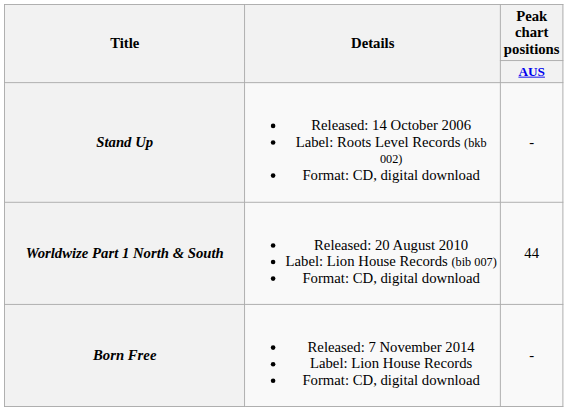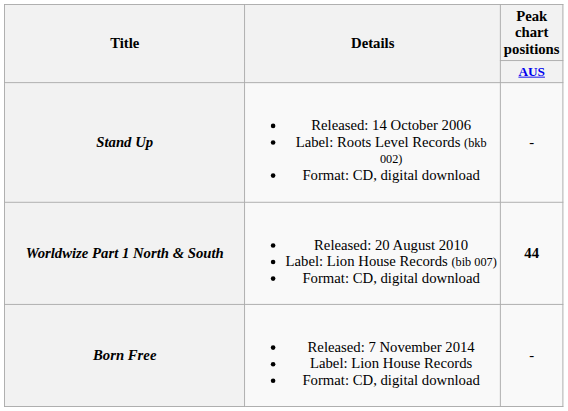(532, 253) normal -> (532, 253) bold
